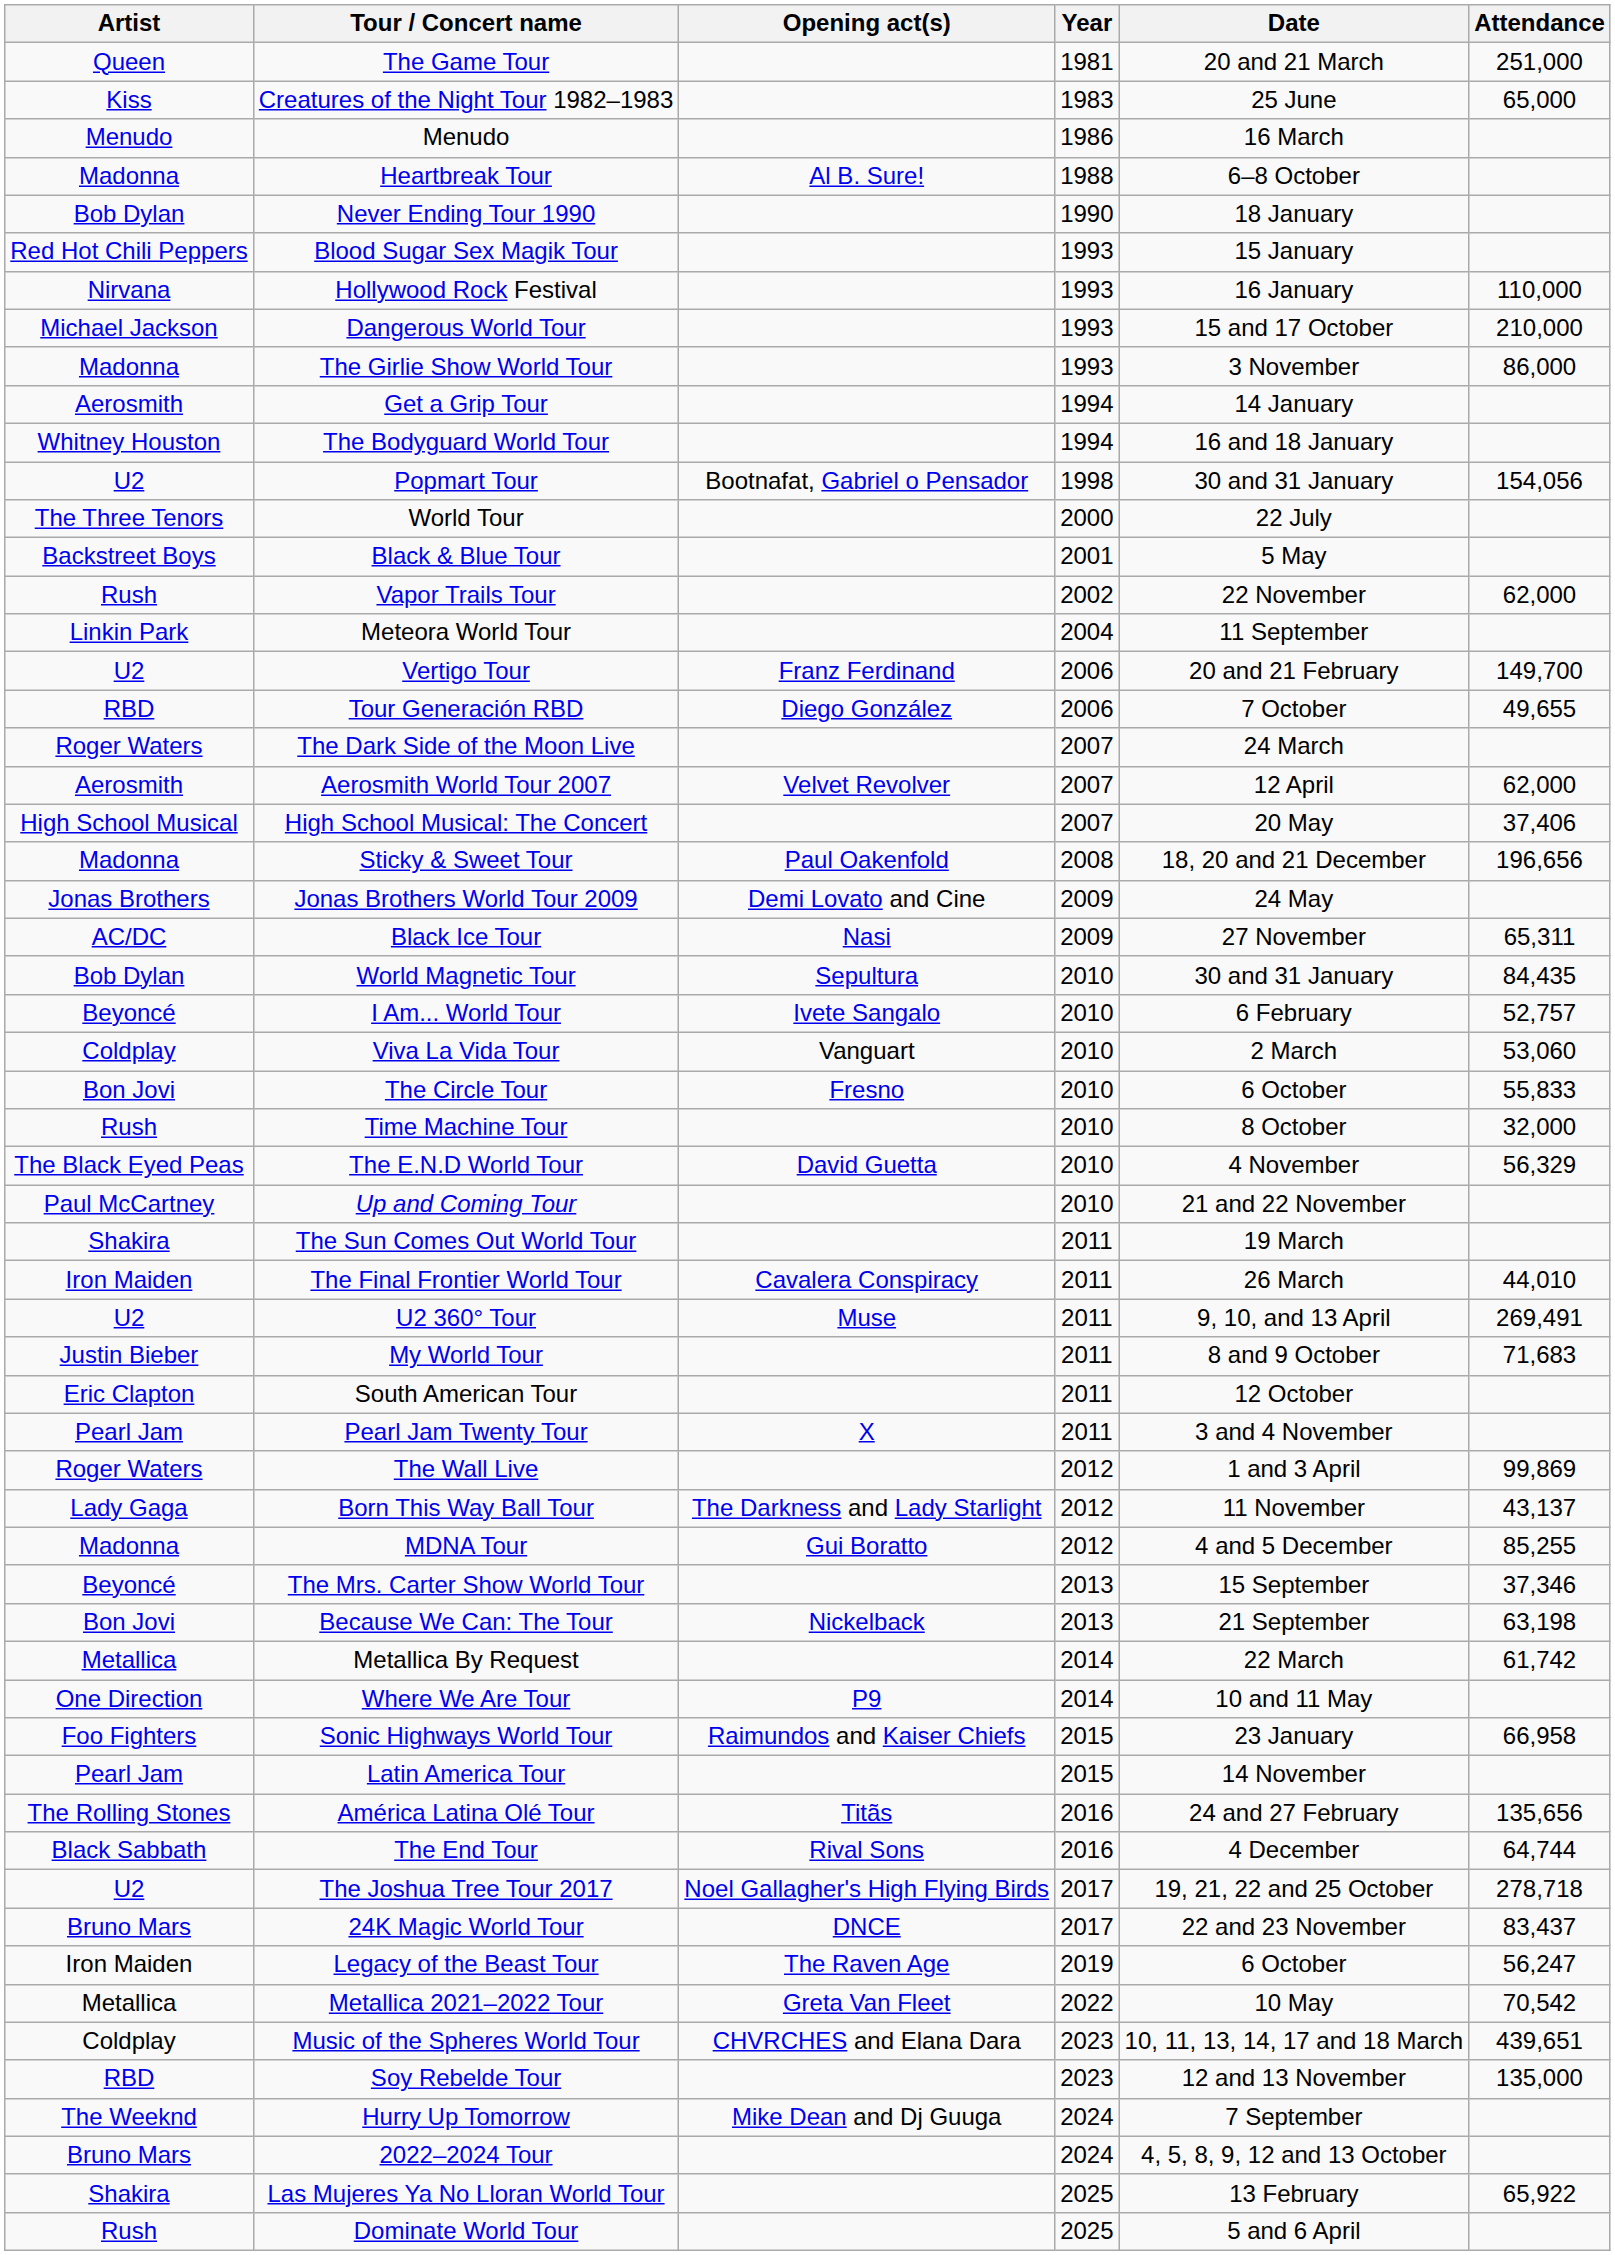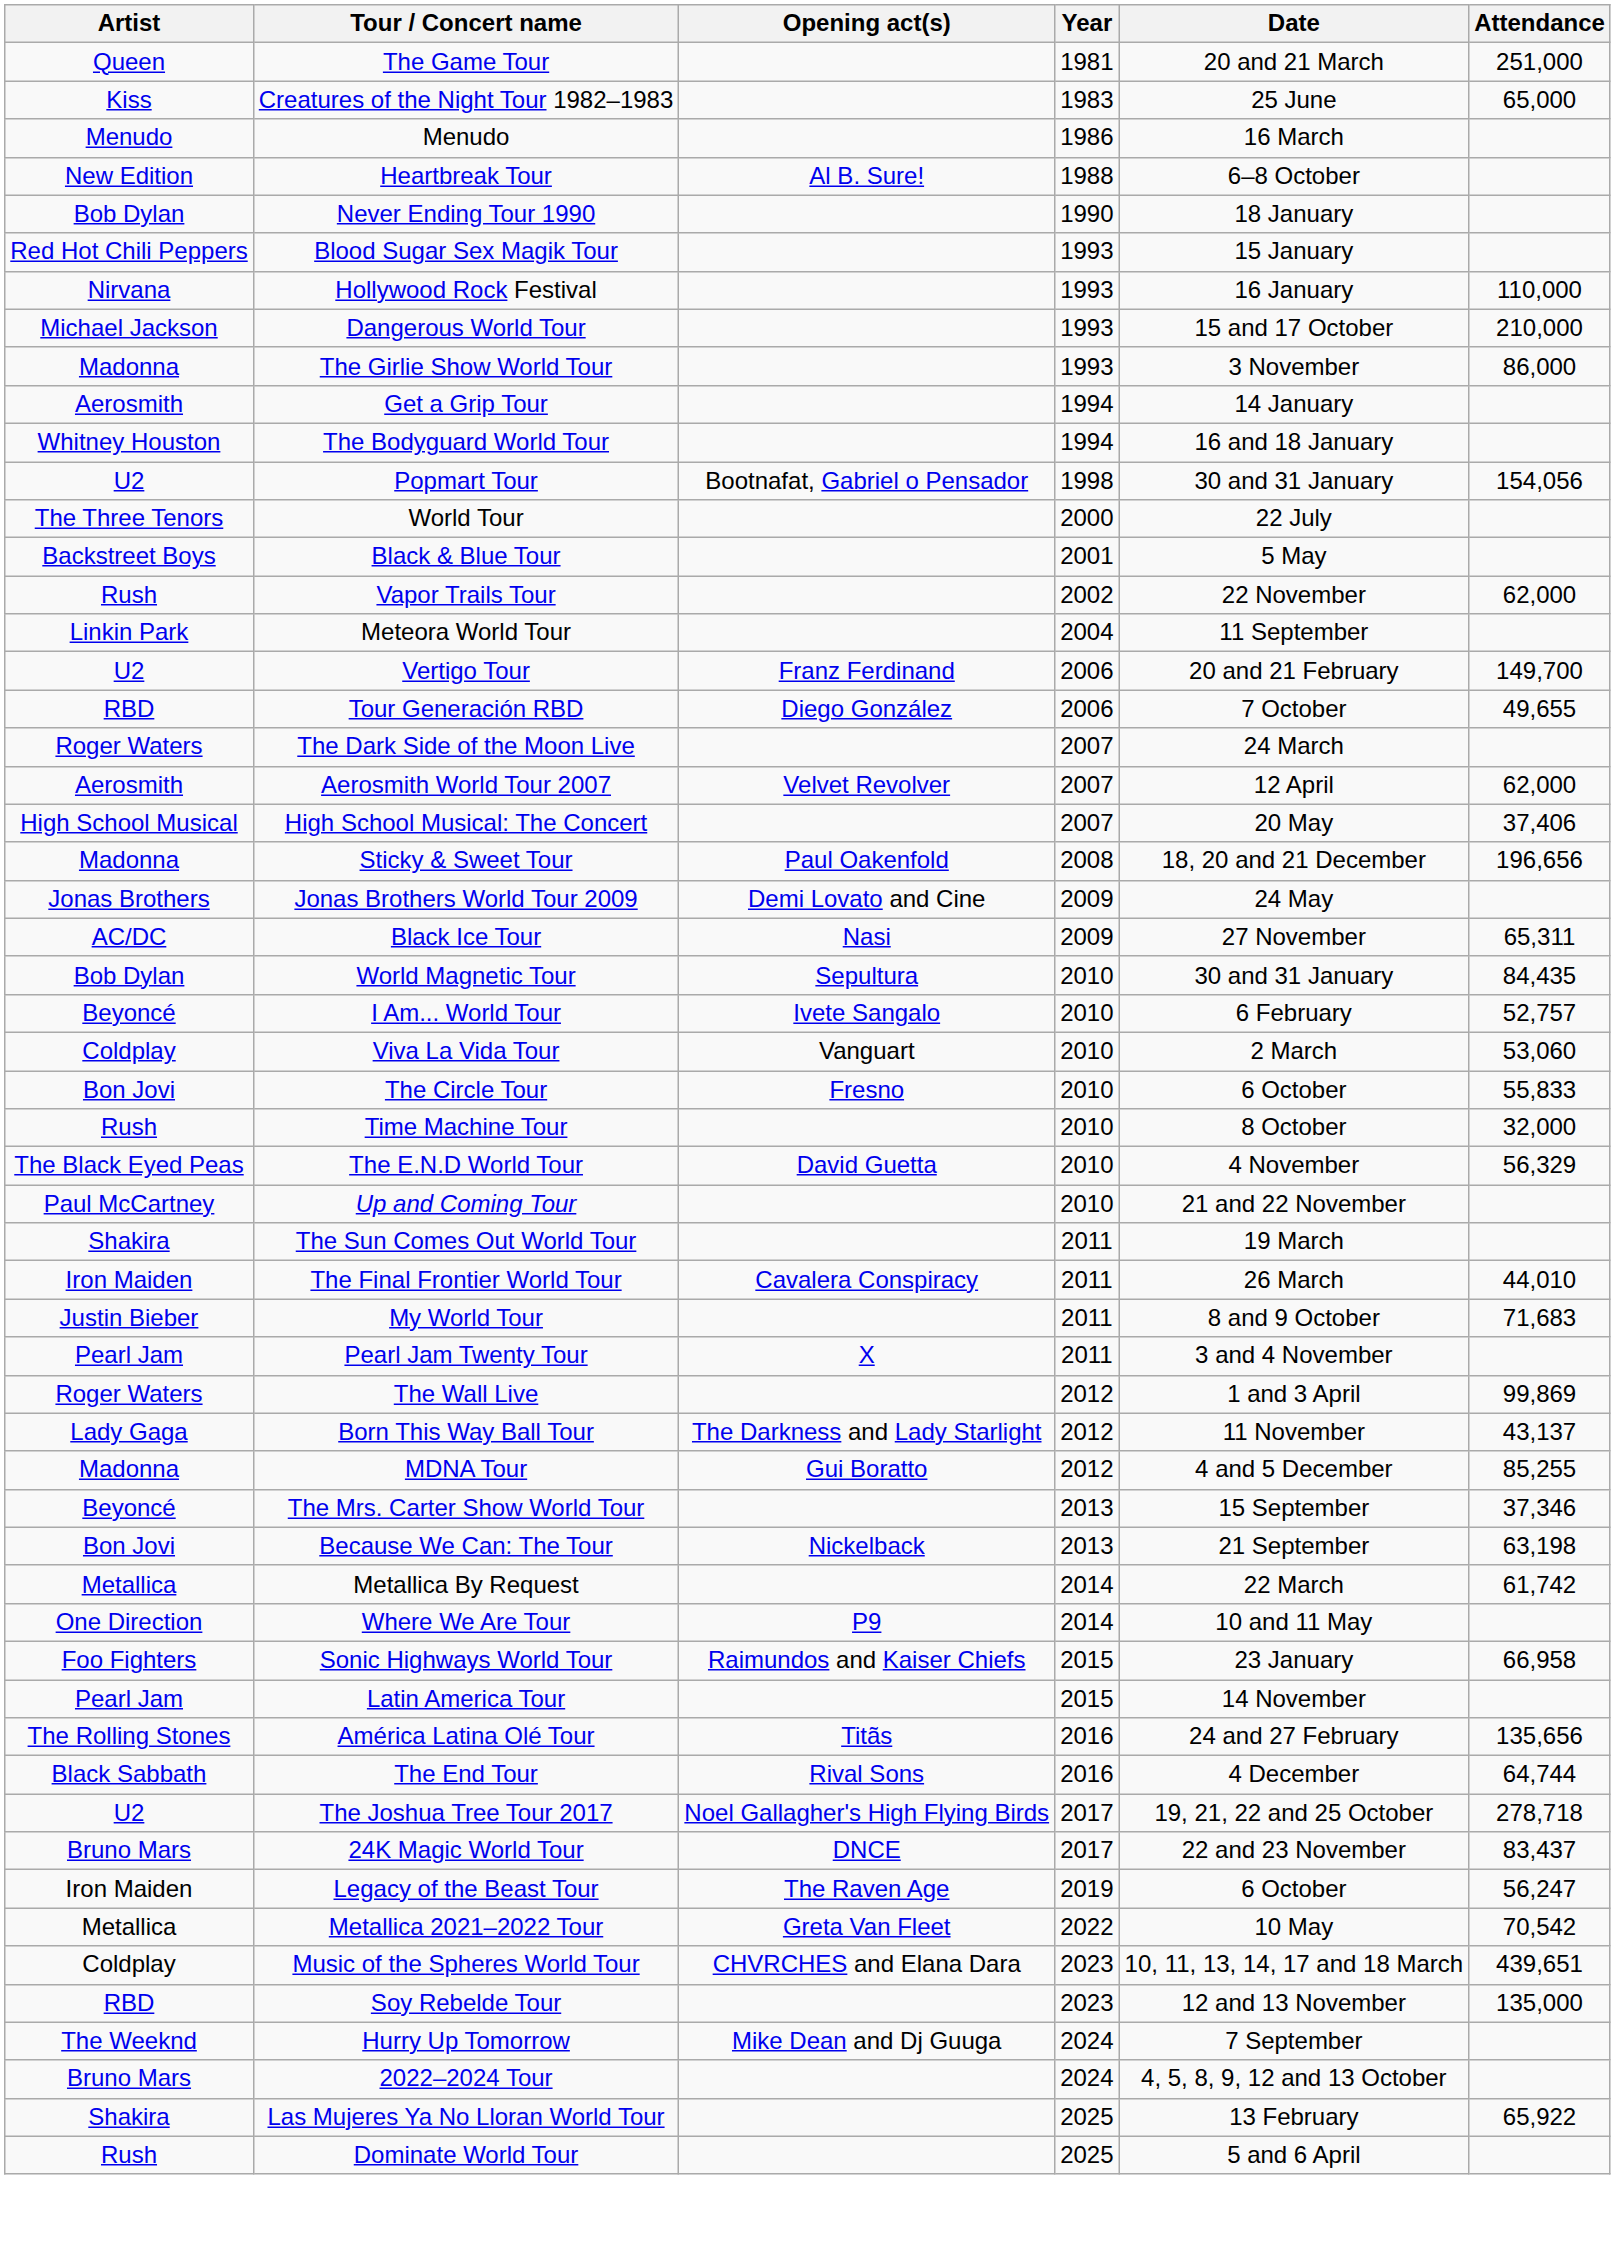(129, 175) Madonna -> (129, 175) New Edition
- row: (466, 1317)
- row: (466, 1393)
